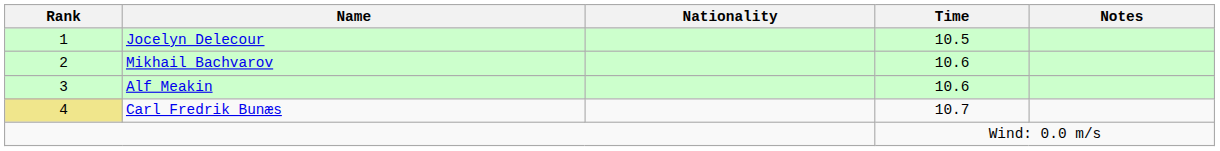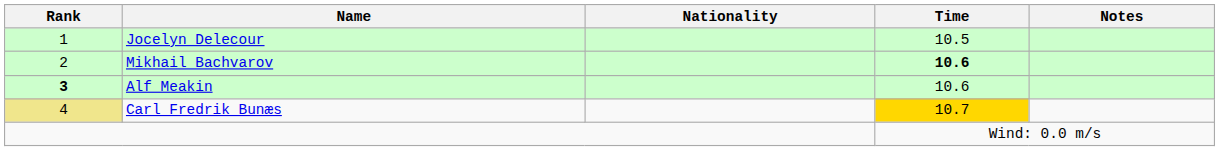(952, 63) normal -> (952, 63) bold
(64, 87) normal -> (64, 87) bold
(952, 110) no background -> (952, 110) gold background
